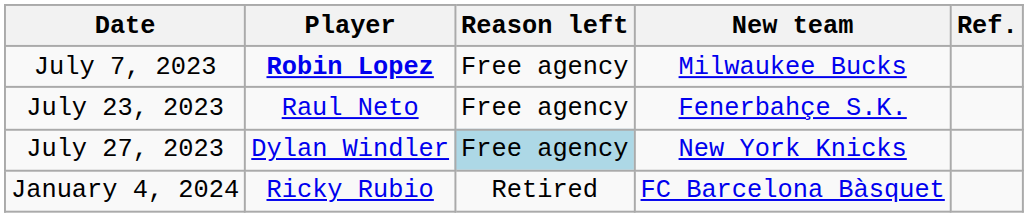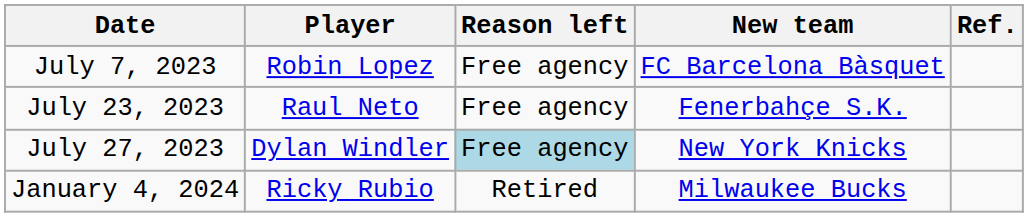(350, 67) bold -> (350, 67) normal
(793, 67) Milwaukee Bucks -> (793, 67) FC Barcelona Bàsquet
(793, 191) FC Barcelona Bàsquet -> (793, 191) Milwaukee Bucks
